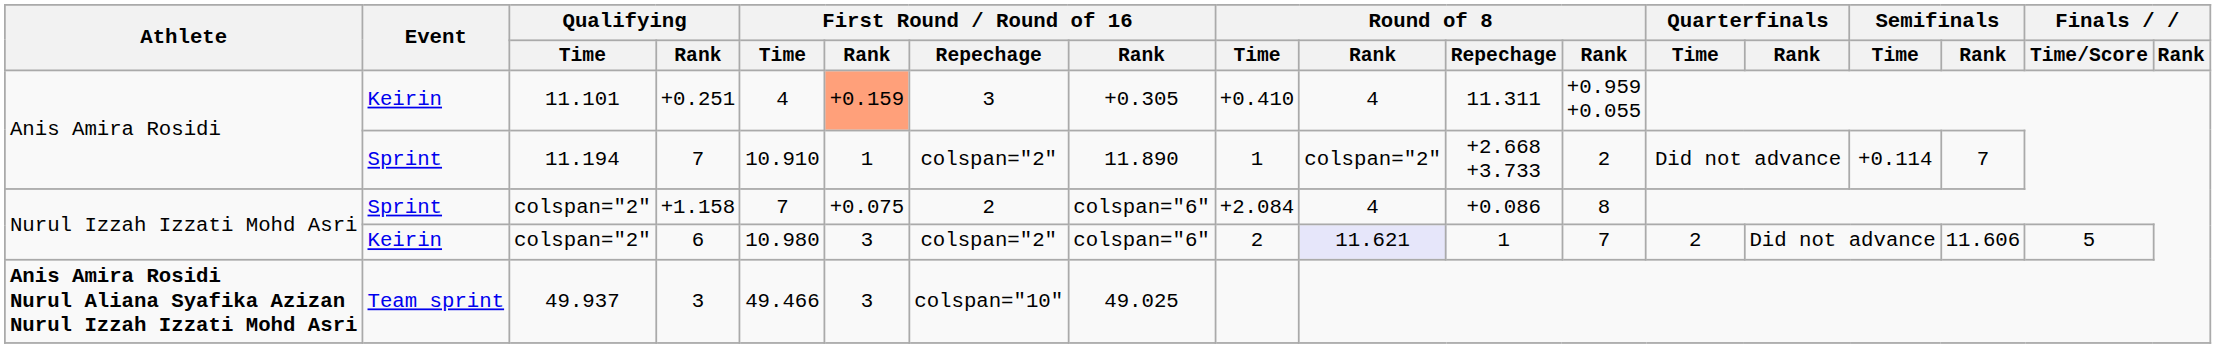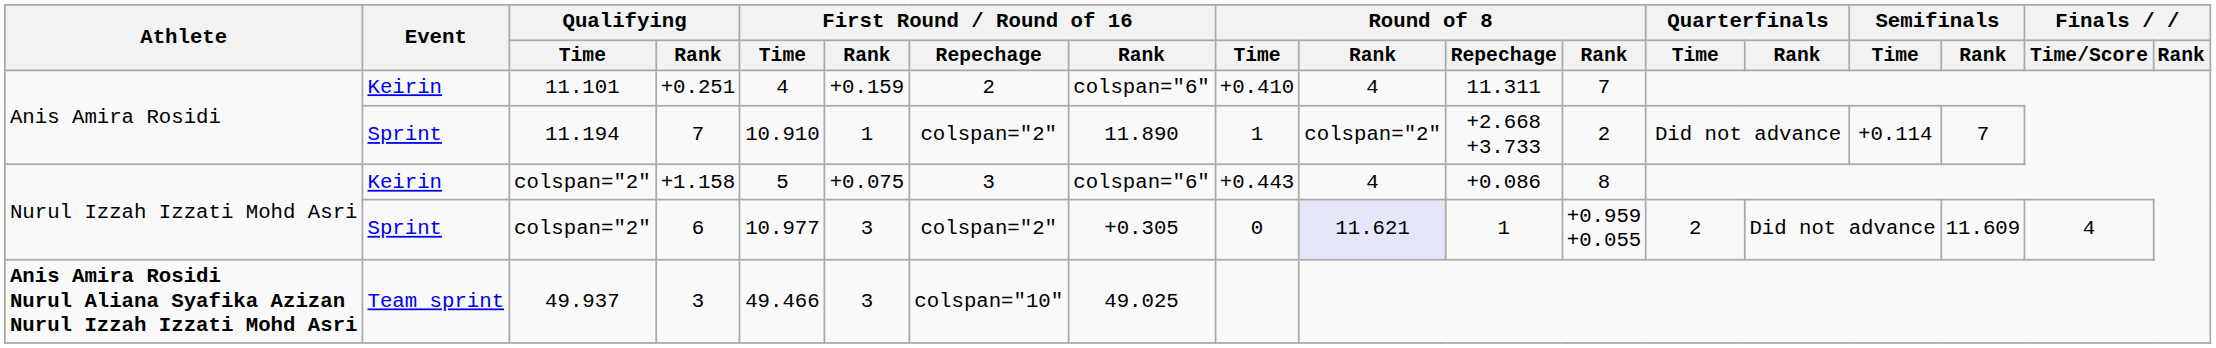(867, 100) lightsalmon background -> (867, 88) no background
(989, 100) 3 -> (989, 88) 2
(1142, 100) +0.305 -> (1142, 88) colspan="6"
(1604, 100) +0.959 +0.055 -> (1604, 88) 7
(405, 207) Sprint -> (405, 182) Keirin
(782, 207) 7 -> (782, 182) 5
(989, 207) 2 -> (989, 182) 3
(1257, 207) +2.084 -> (1257, 182) +0.443
(405, 242) Keirin -> (405, 229) Sprint
(782, 242) 10.980 -> (782, 229) 10.977
(1142, 242) colspan="6" -> (1142, 229) +0.305
(1257, 242) 2 -> (1257, 229) 0
(1604, 242) 7 -> (1604, 229) +0.959 +0.055
(1983, 242) 11.606 -> (1983, 229) 11.609
(2089, 242) 5 -> (2089, 229) 4
